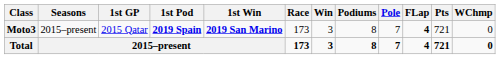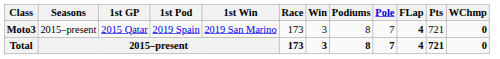(177, 29) bold -> (176, 29) normal
(244, 29) bold -> (241, 29) normal
(490, 29) normal -> (484, 29) bold
